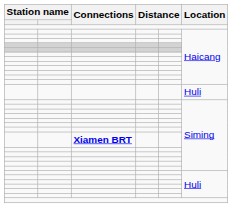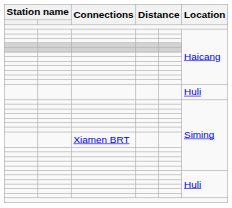(103, 139) bold -> (101, 139) normal
